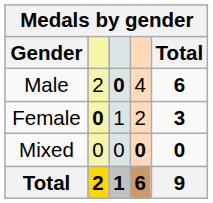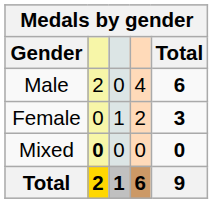(119, 85) bold -> (119, 85) normal
(98, 118) bold -> (98, 118) normal
(98, 150) normal -> (98, 150) bold
(140, 150) bold -> (140, 150) normal
